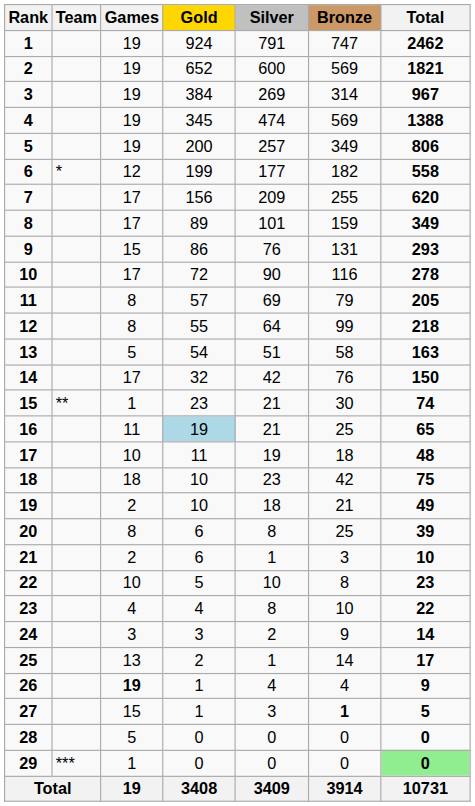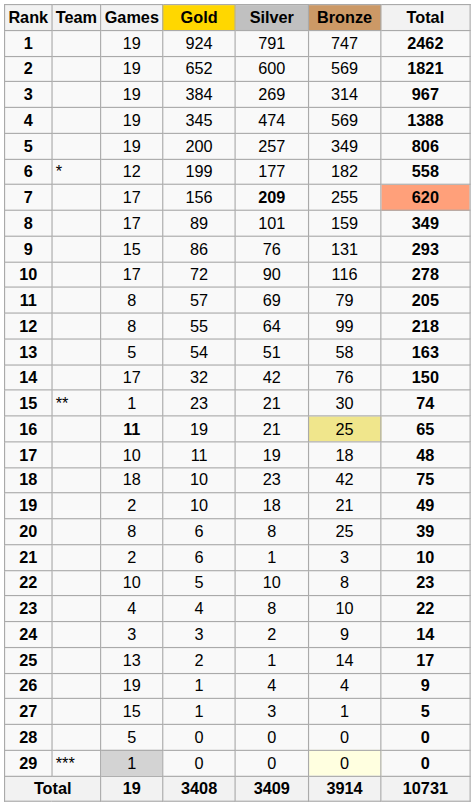(272, 197) normal -> (272, 197) bold
(425, 197) no background -> (425, 197) lightsalmon background
(132, 429) normal -> (132, 429) bold
(199, 429) lightblue background -> (199, 429) no background
(345, 429) no background -> (345, 429) khaki background
(132, 686) bold -> (132, 686) normal
(345, 712) bold -> (345, 712) normal
(132, 763) no background -> (132, 763) lightgrey background
(345, 763) no background -> (345, 763) lightyellow background
(425, 763) lightgreen background -> (425, 763) no background
